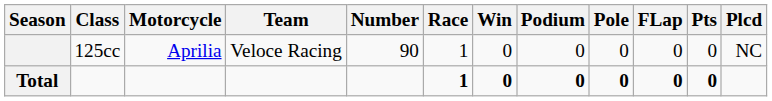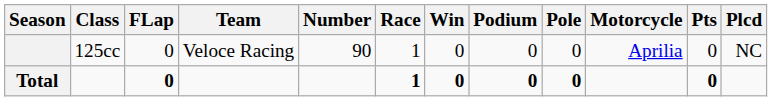columns swapped: (175, 19) <-> (660, 19)
